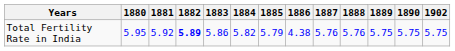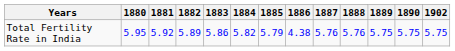(190, 33) bold -> (190, 33) normal
